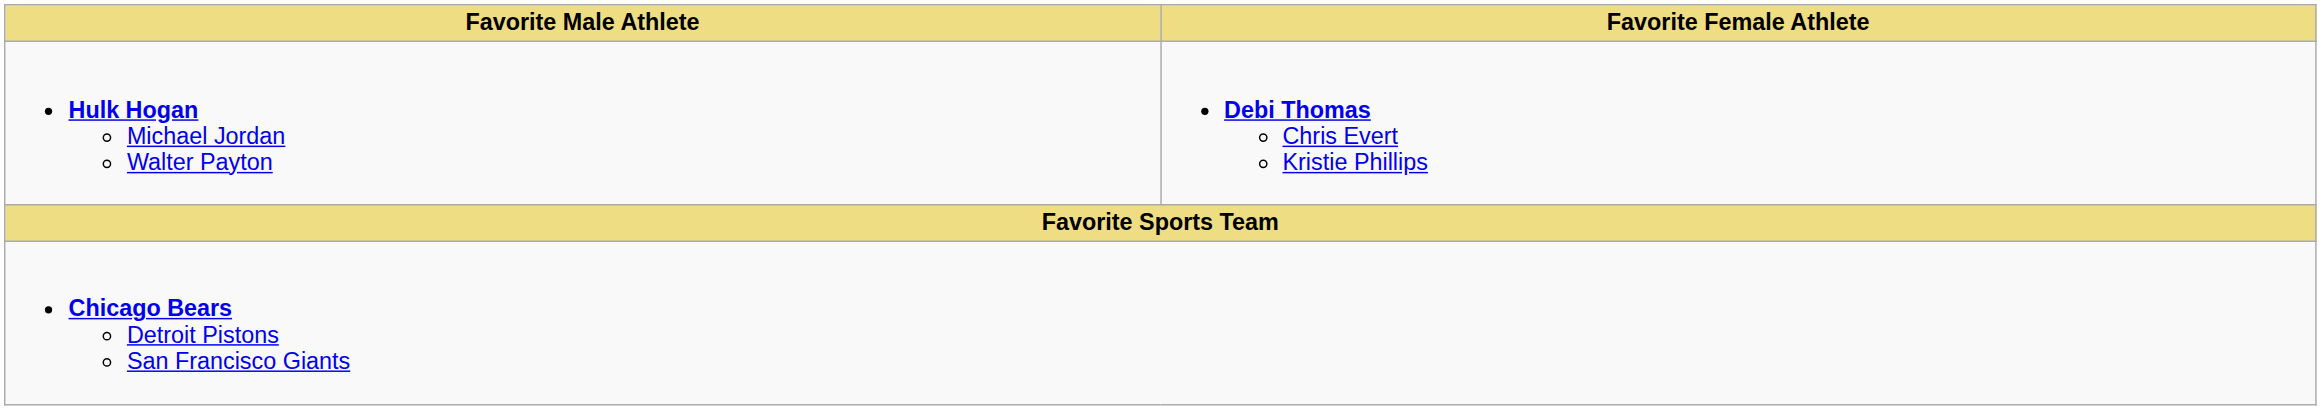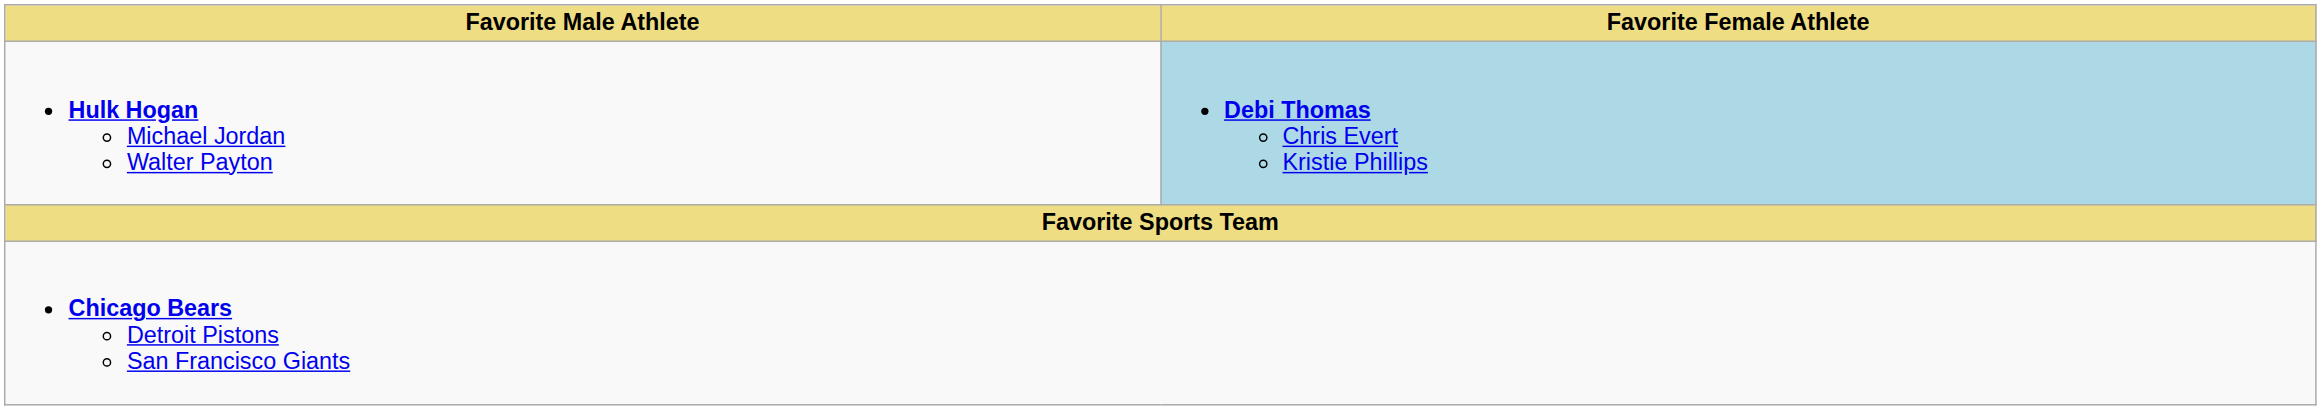(1738, 136) no background -> (1738, 136) lightblue background
